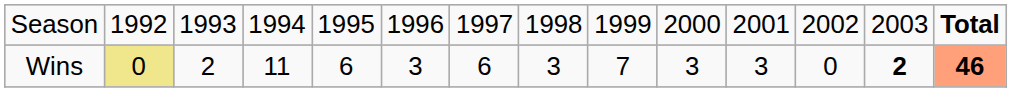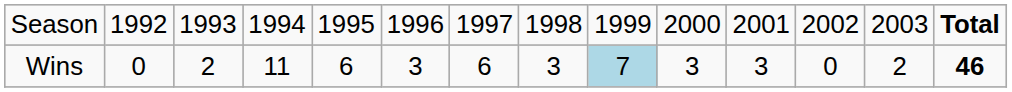(139, 65) khaki background -> (139, 65) no background
(623, 65) no background -> (623, 65) lightblue background
(900, 65) bold -> (900, 65) normal
(970, 65) lightsalmon background -> (970, 65) no background
